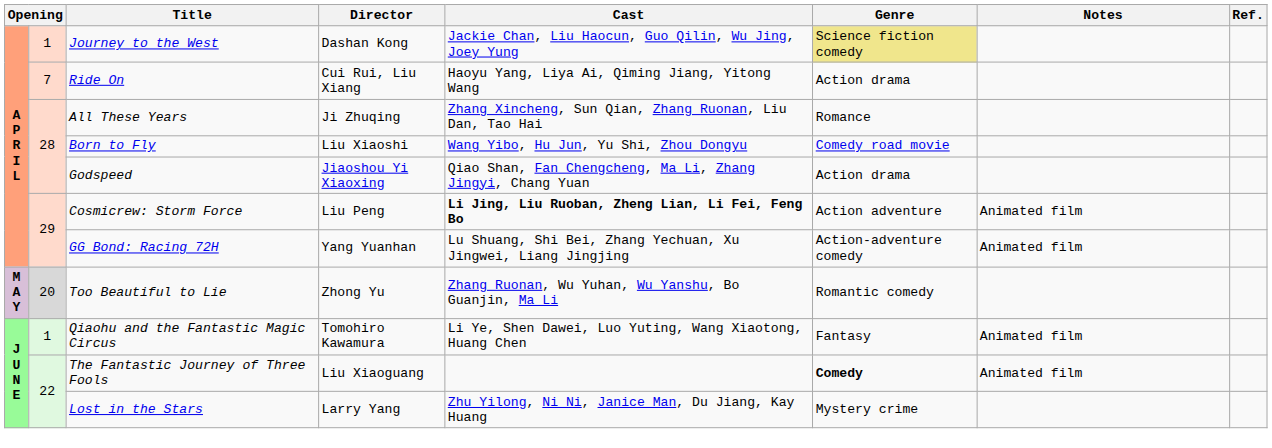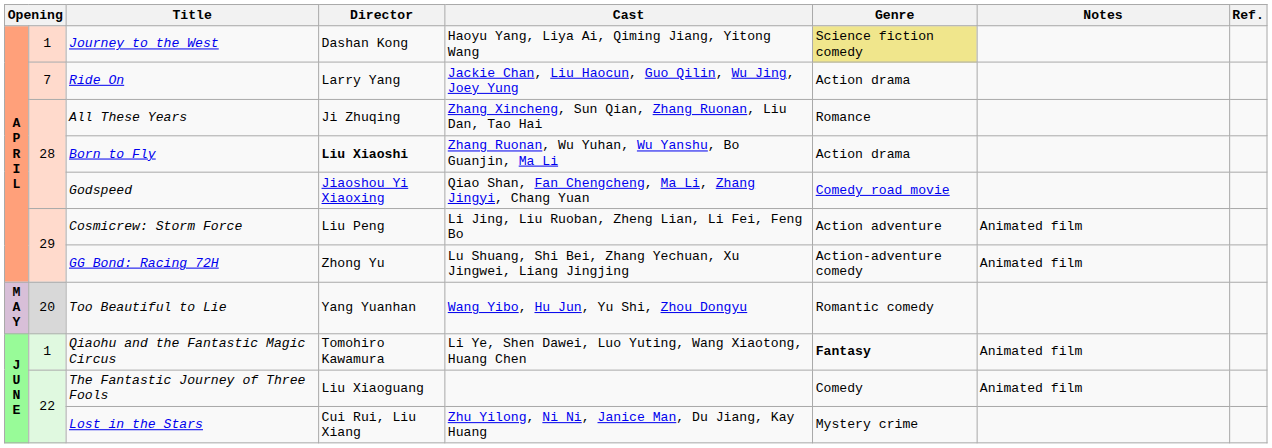(621, 44) Jackie Chan, Liu Haocun, Guo Qilin, Wu Jing, Joey Yung -> (609, 44) Haoyu Yang, Liya Ai, Qiming Jiang, Yitong Wang
(369, 81) Cui Rui, Liu Xiang -> (361, 81) Larry Yang
(609, 81) Haoyu Yang, Liya Ai, Qiming Jiang, Yitong Wang -> (621, 81) Jackie Chan, Liu Haocun, Guo Qilin, Wu Jing, Joey Yung
(365, 146) normal -> (365, 154) bold
(598, 146) Wang Yibo, Hu Jun, Yu Shi, Zhou Dongyu -> (594, 154) Zhang Ruonan, Wu Yuhan, Wu Yanshu, Bo Guanjin, Ma Li
(883, 146) Comedy road movie -> (863, 154) Action drama
(863, 175) Action drama -> (883, 190) Comedy road movie
(625, 212) bold -> (625, 227) normal
(369, 248) Yang Yuanhan -> (353, 263) Zhong Yu
(353, 292) Zhong Yu -> (369, 308) Yang Yuanhan
(594, 292) Zhang Ruonan, Wu Yuhan, Wu Yanshu, Bo Guanjin, Ma Li -> (598, 308) Wang Yibo, Hu Jun, Yu Shi, Zhou Dongyu
(843, 337) normal -> (843, 352) bold
(839, 373) bold -> (839, 388) normal
(361, 410) Larry Yang -> (369, 425) Cui Rui, Liu Xiang
